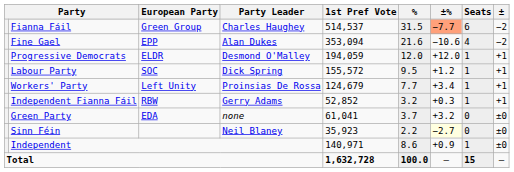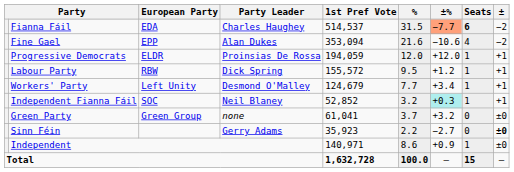(171, 27) Green Group -> (149, 27) EDA
(467, 27) normal -> (467, 27) bold
(266, 56) Desmond O'Malley -> (272, 56) Proinsias De Rossa
(149, 71) SOC -> (149, 71) RBW
(272, 86) Proinsias De Rossa -> (266, 86) Desmond O'Malley
(149, 101) RBW -> (149, 101) SOC
(252, 101) Gerry Adams -> (252, 101) Neil Blaney
(443, 101) no background -> (443, 101) paleturquoise background
(149, 116) EDA -> (171, 116) Green Group
(252, 130) Neil Blaney -> (252, 130) Gerry Adams
(443, 130) lightyellow background -> (443, 130) no background
(501, 130) normal -> (501, 130) bold
